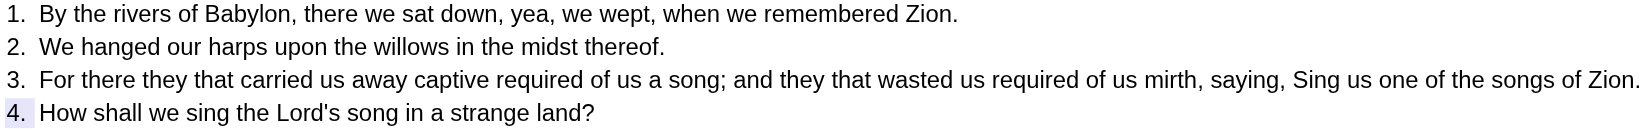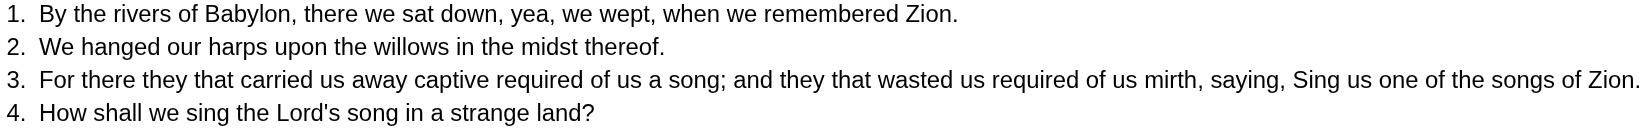(20, 112) lavender background -> (20, 112) no background
